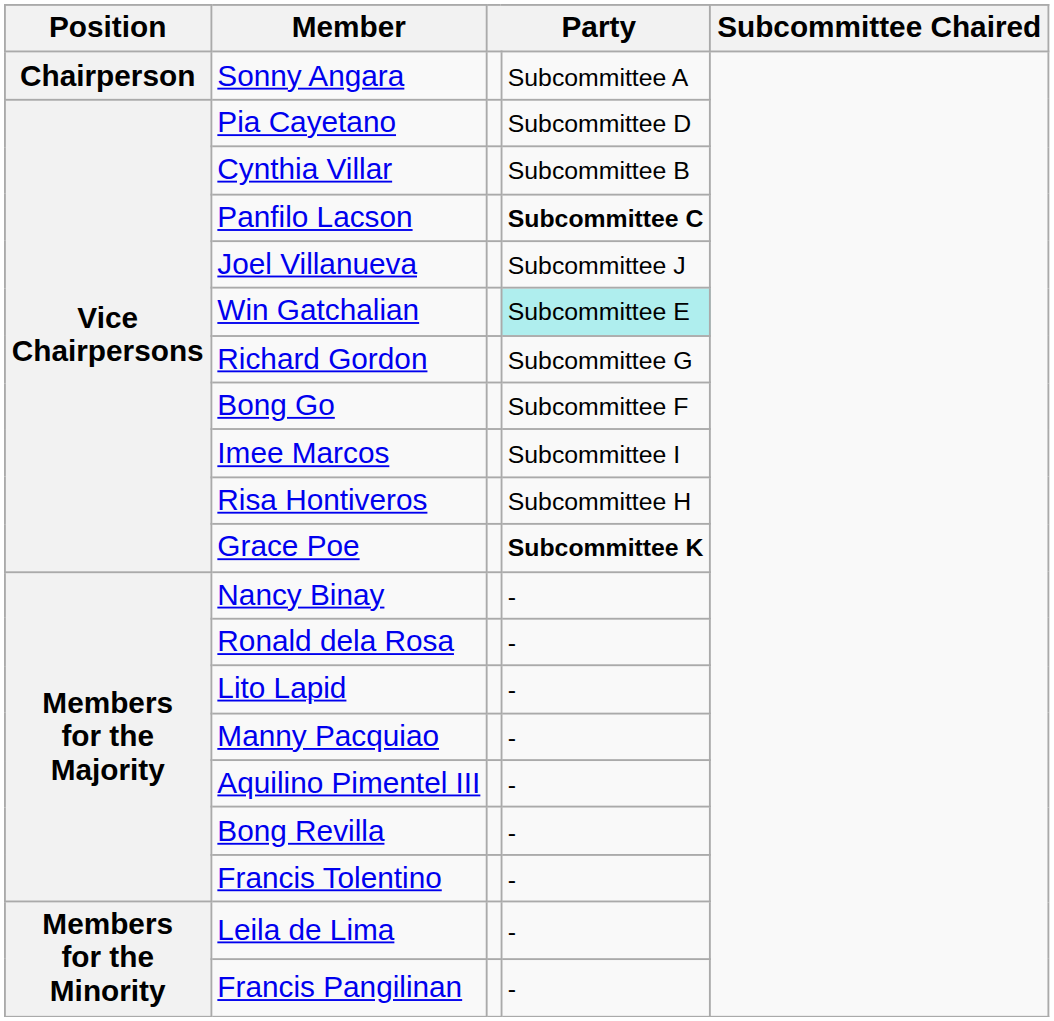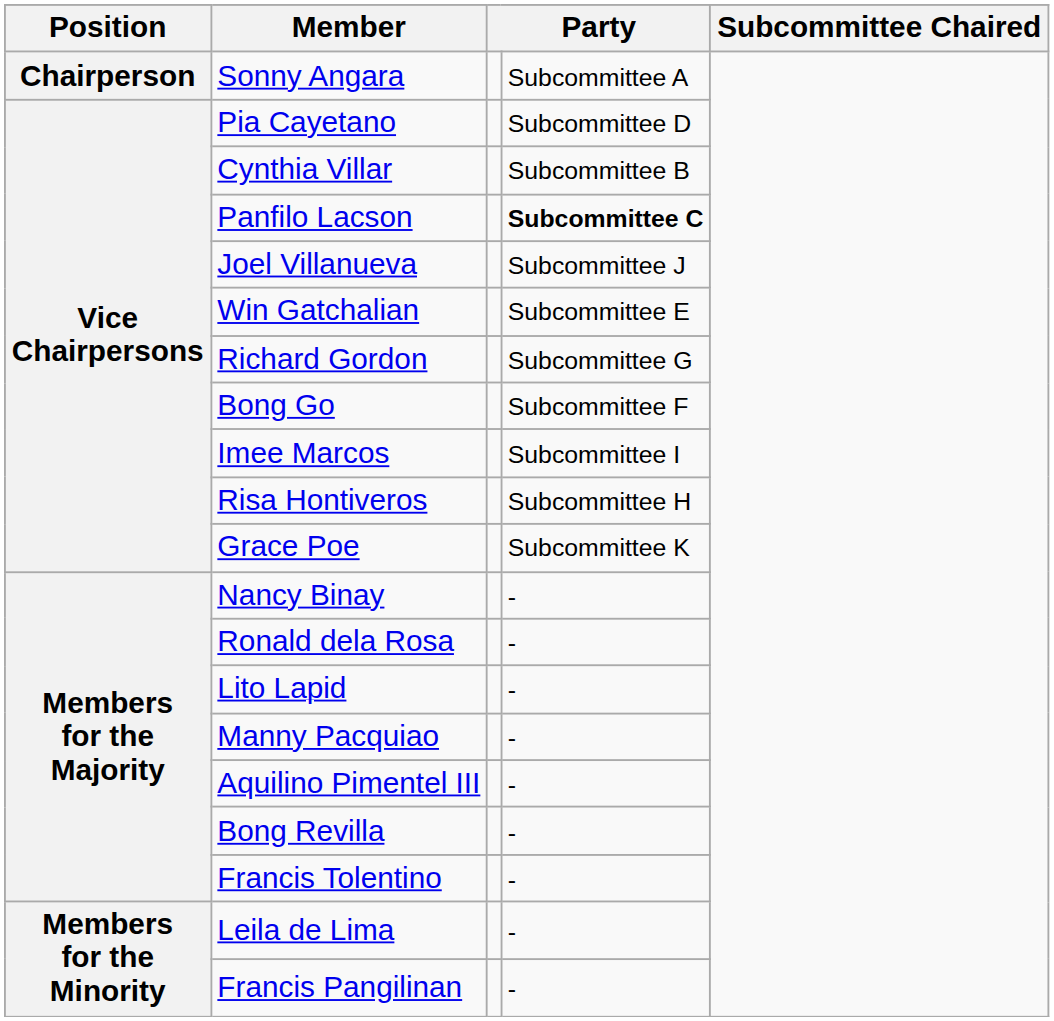(599, 313) paleturquoise background -> (599, 313) no background
(606, 547) bold -> (599, 549) normal
